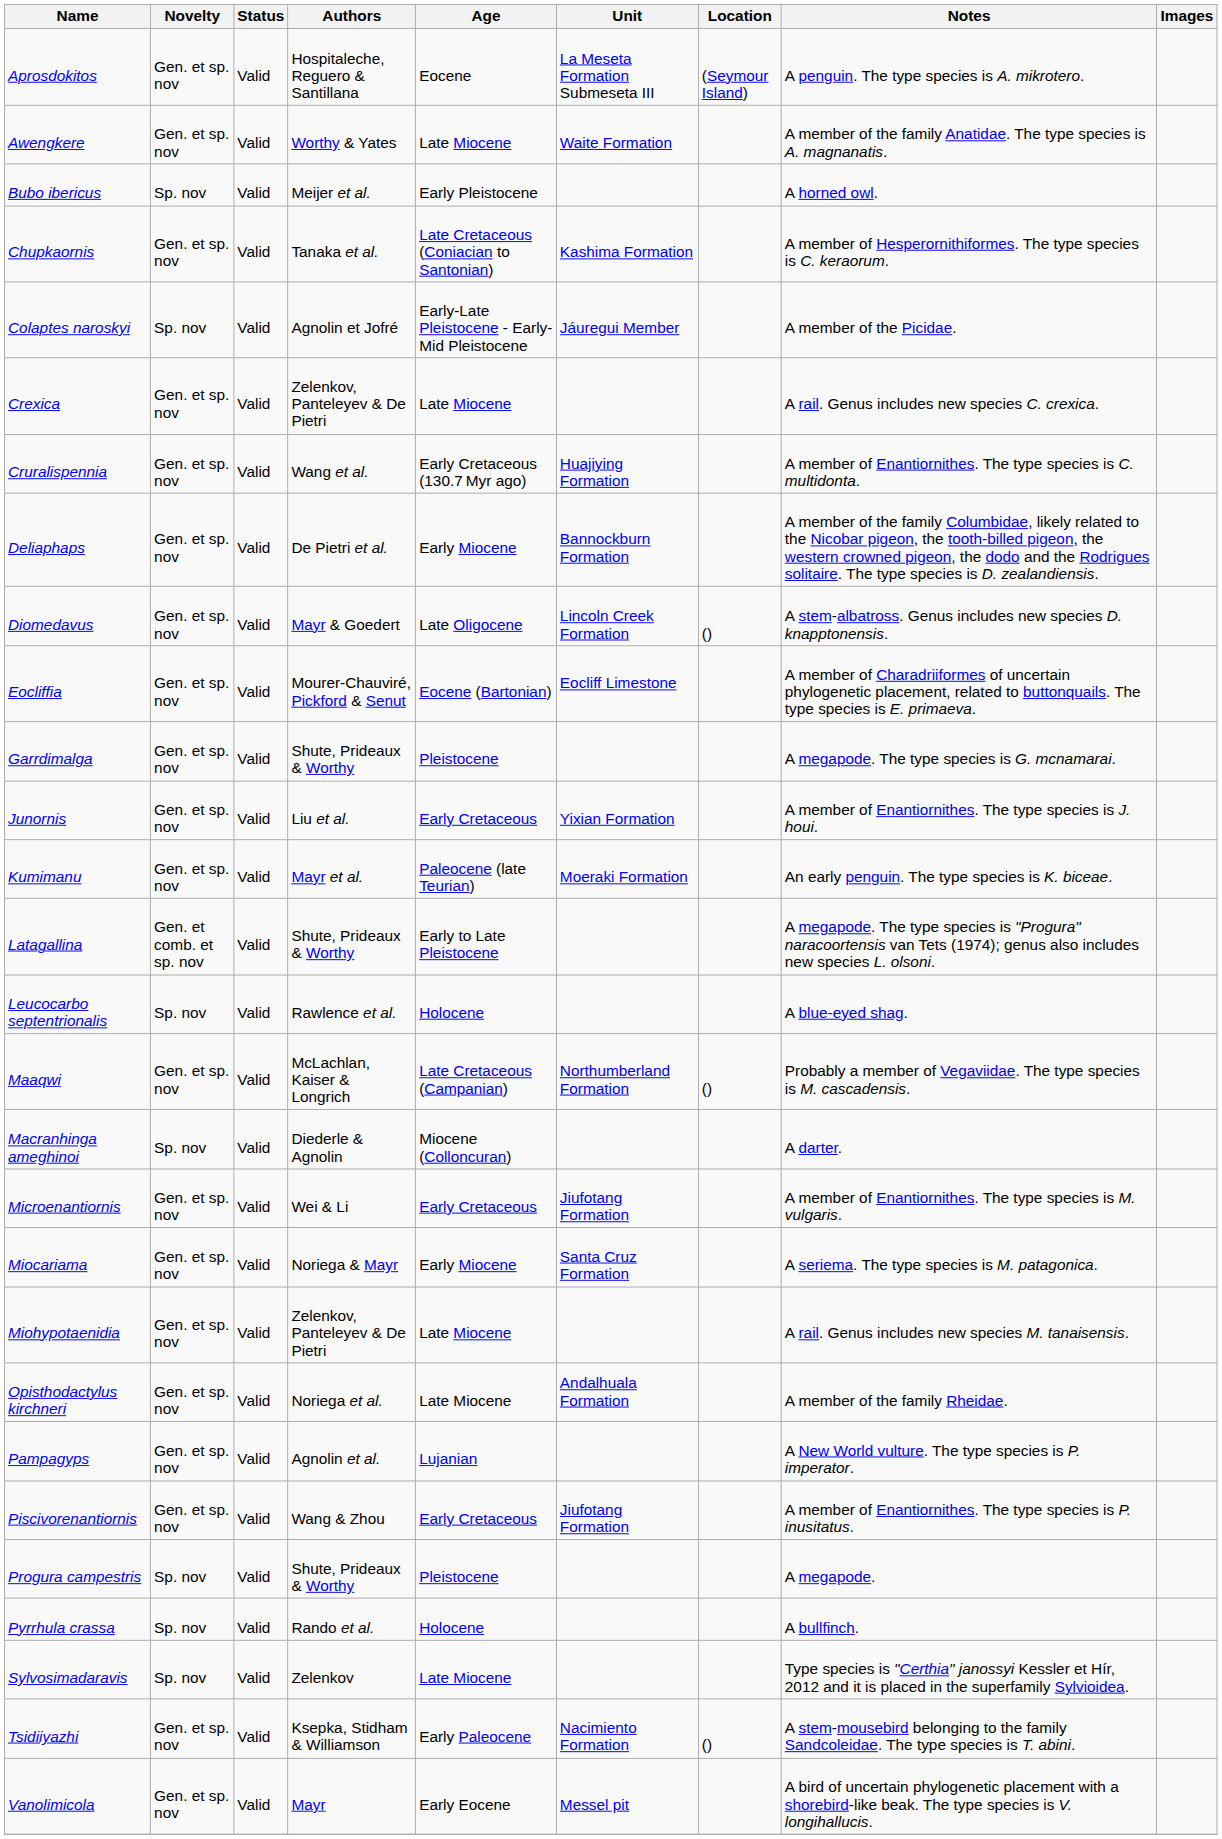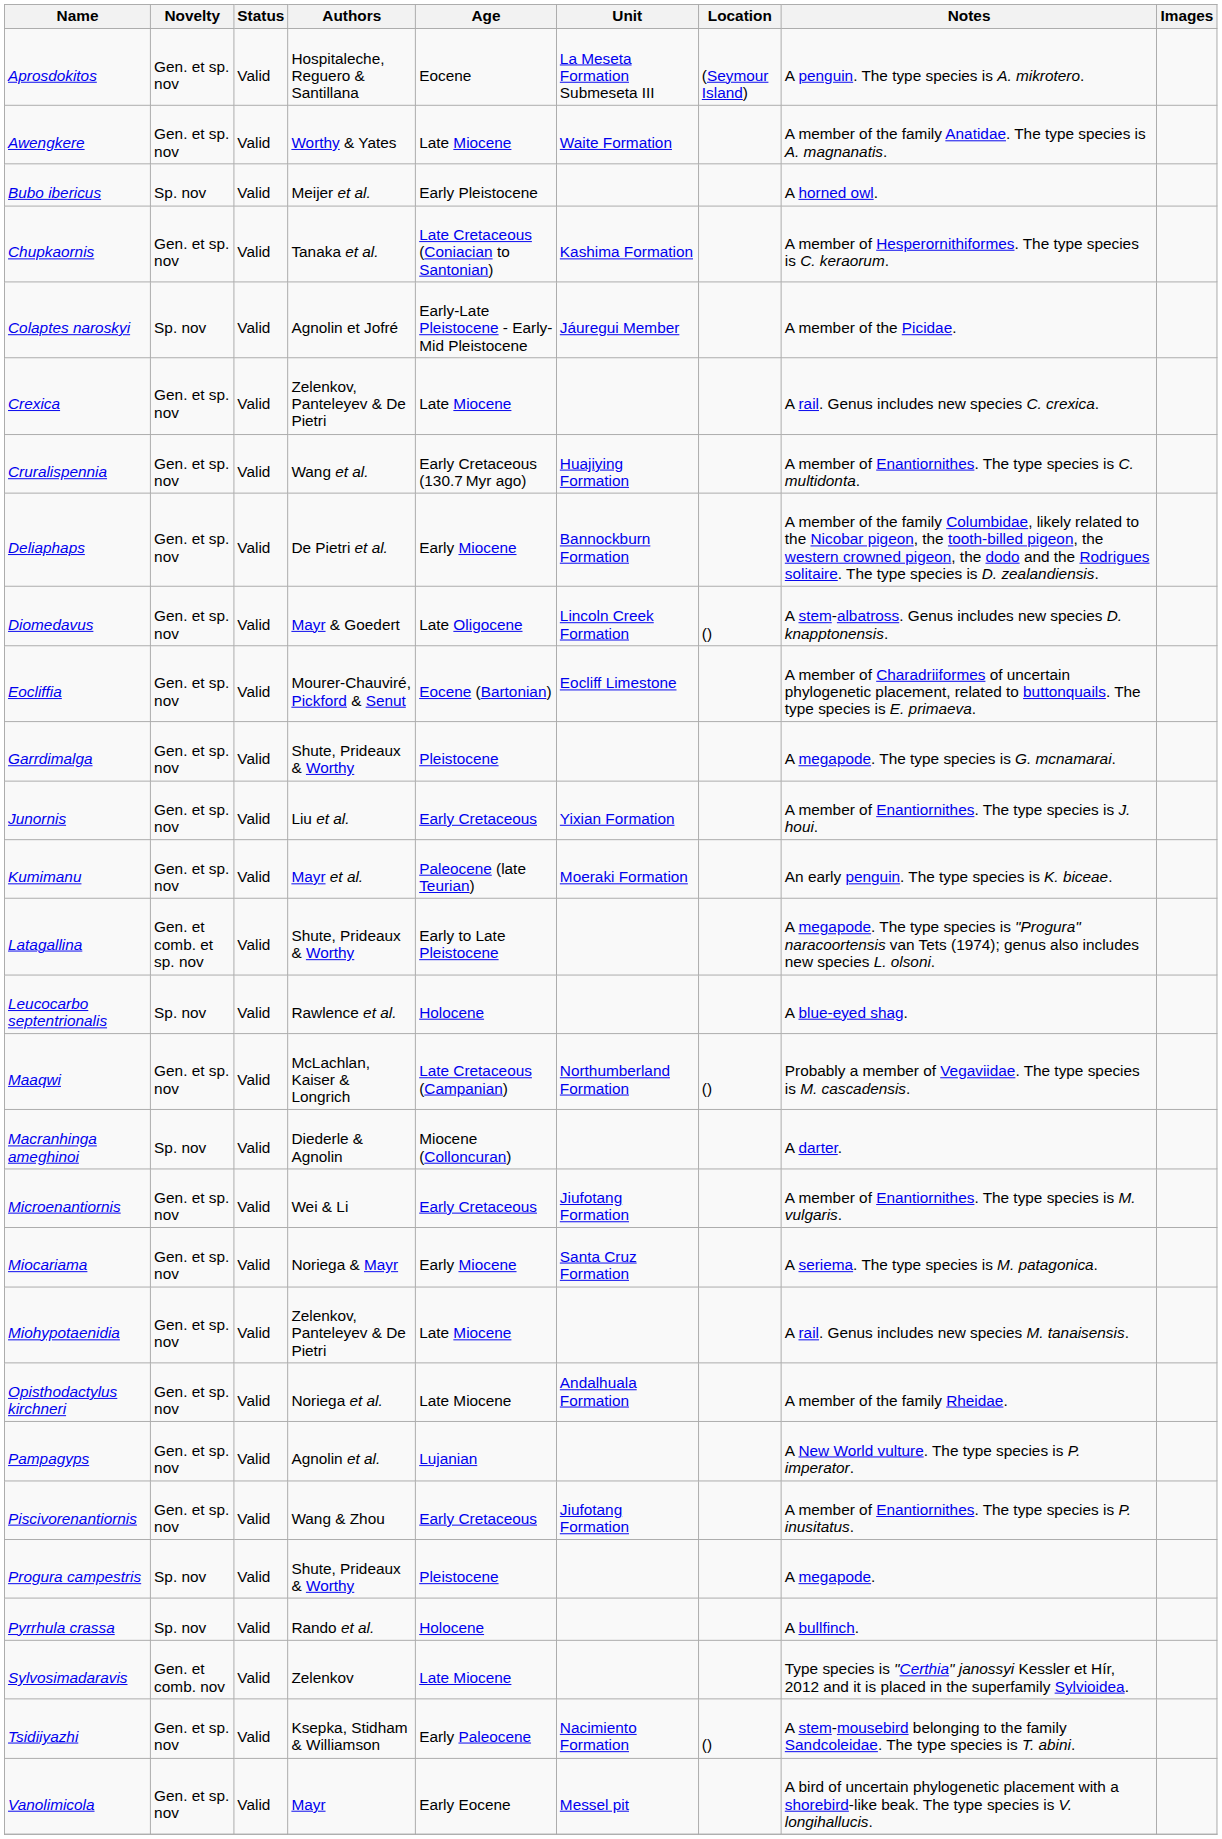(180, 1678) Sp. nov -> (190, 1678) Gen. et comb. nov
